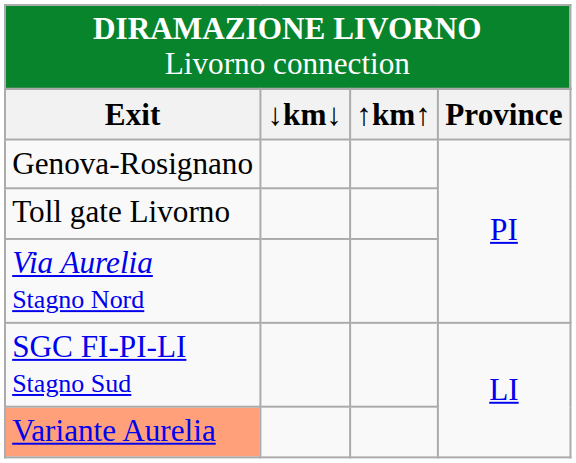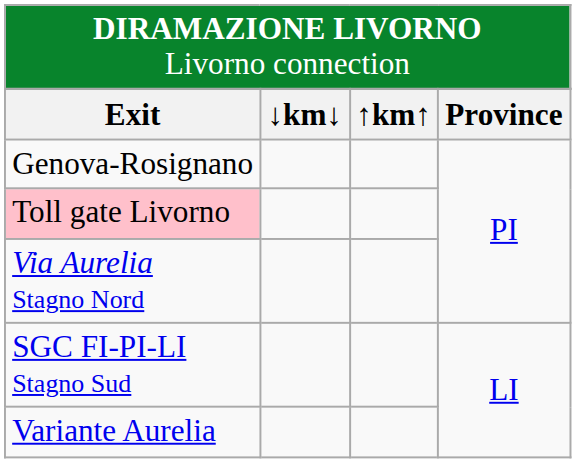(121, 212) no background -> (121, 212) pink background
(114, 431) lightsalmon background -> (114, 431) no background
